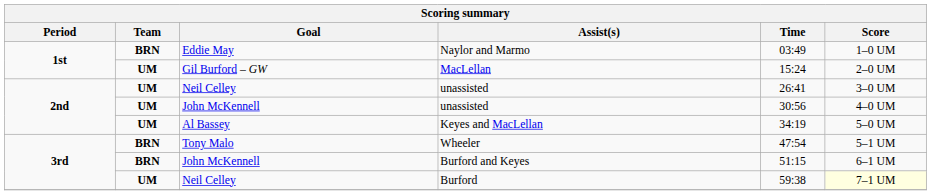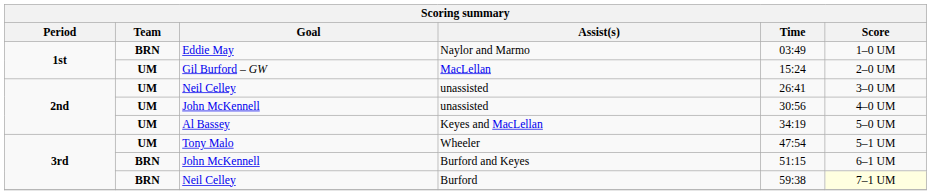(147, 143) BRN -> (147, 143) UM
(147, 180) UM -> (147, 180) BRN
